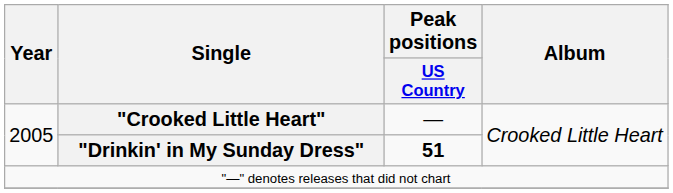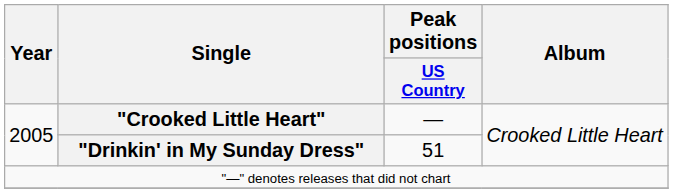(433, 150) bold -> (433, 150) normal
